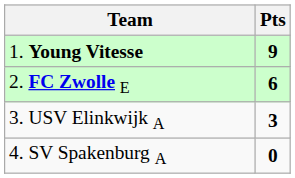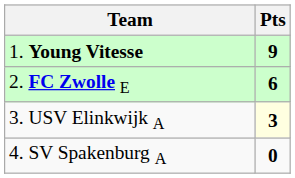(273, 119) no background -> (273, 119) lightyellow background
